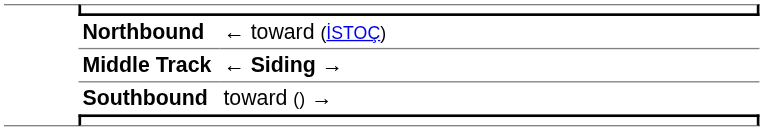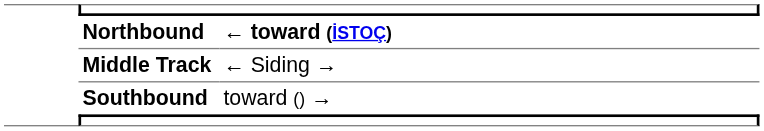(305, 31) normal -> (308, 31) bold
(283, 65) bold -> (280, 65) normal
